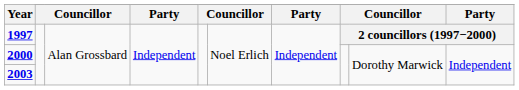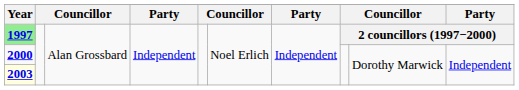(20, 34) no background -> (20, 34) lightgreen background
(20, 74) no background -> (20, 74) lightyellow background
